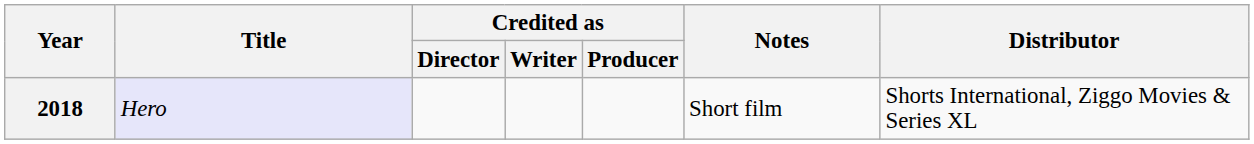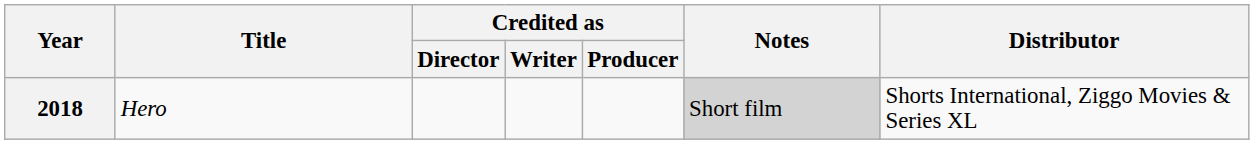(144, 108) lavender background -> (144, 108) no background
(736, 108) no background -> (736, 108) lightgrey background
